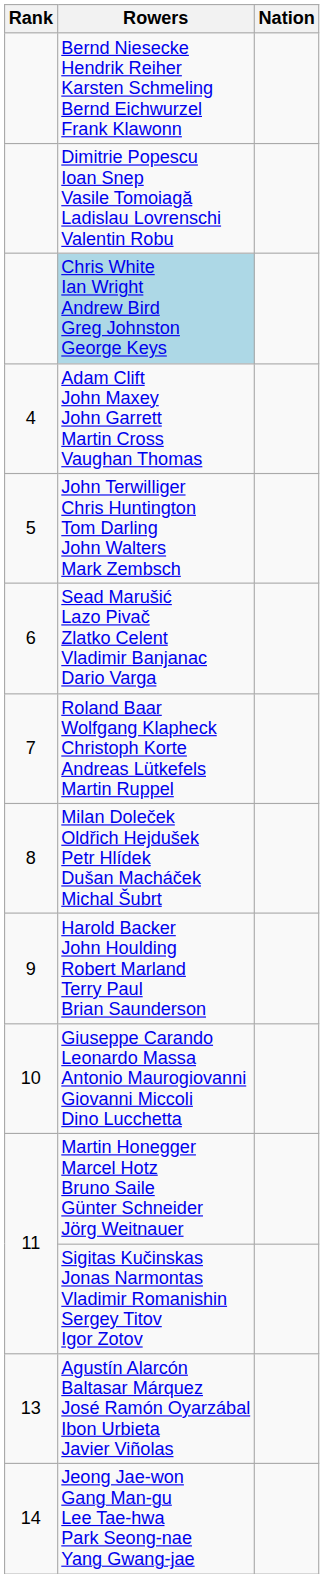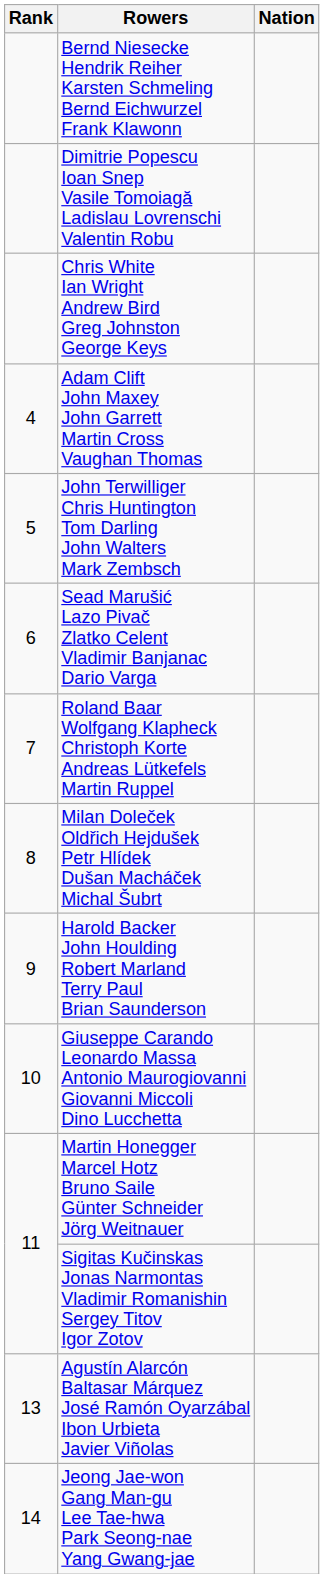(121, 308) lightblue background -> (121, 308) no background
